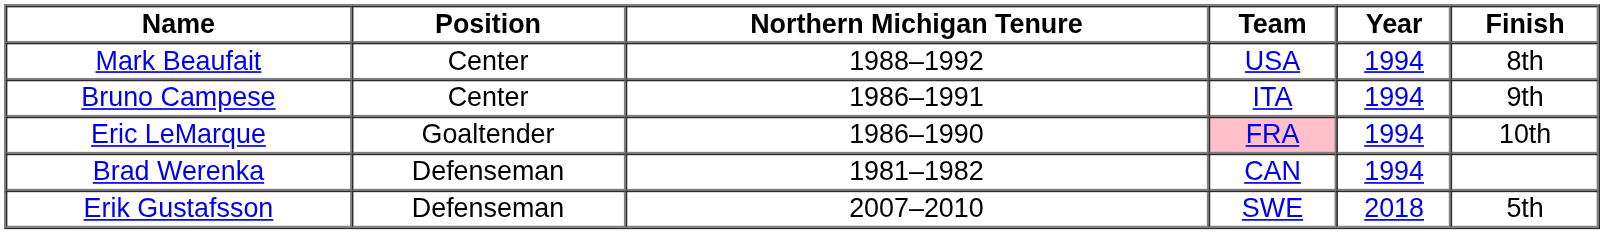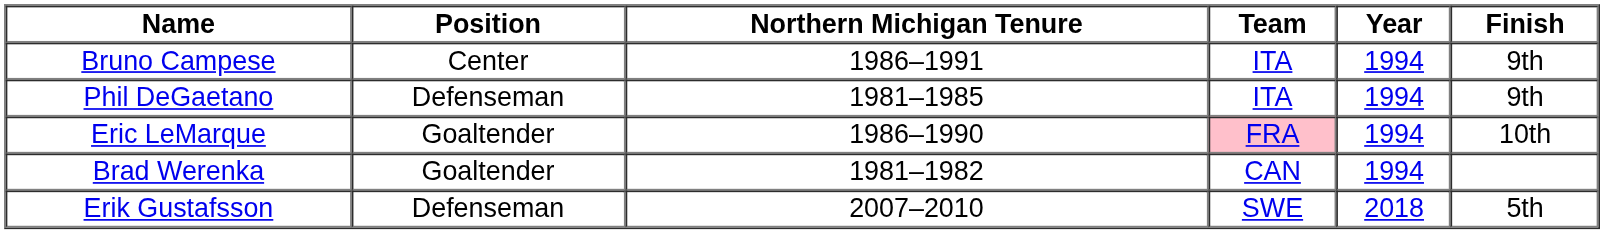- row: (178, 60)
+ row: (178, 97)
(488, 171) Defenseman -> (488, 171) Goaltender
